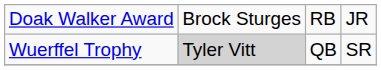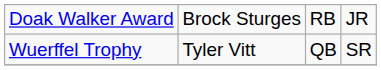(219, 49) lightgrey background -> (219, 49) no background
